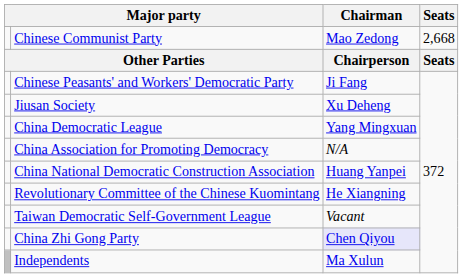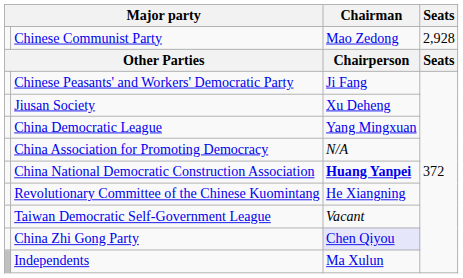(439, 37) 2,668 -> (439, 37) 2,928
(366, 171) normal -> (369, 171) bold
